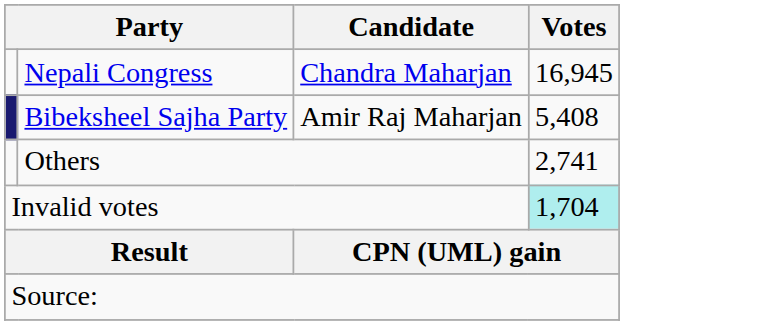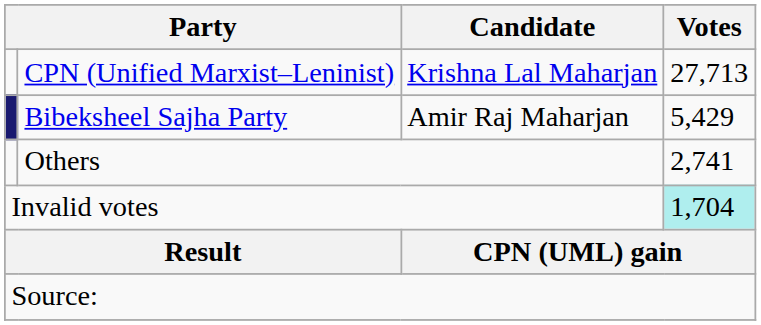+ row: (209, 71)
- row: (118, 71)
(567, 116) 5,408 -> (702, 116) 5,429
